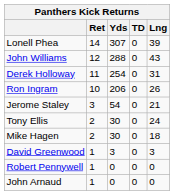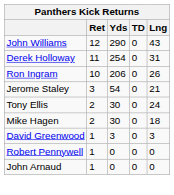- row: (32, 43)
(118, 58) 288 -> (118, 43) 290
